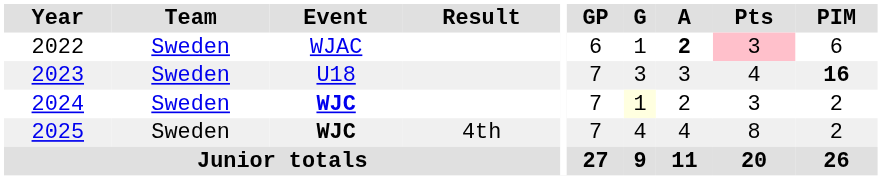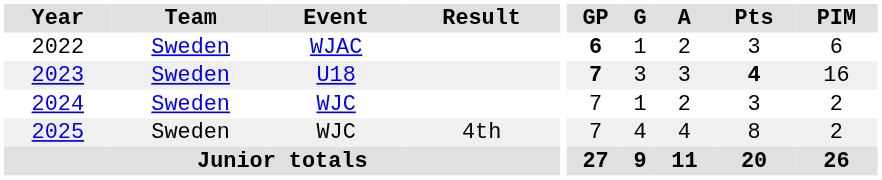(596, 47) normal -> (596, 47) bold
(684, 47) bold -> (684, 47) normal
(754, 47) pink background -> (754, 47) no background
(596, 75) normal -> (596, 75) bold
(754, 75) normal -> (754, 75) bold
(836, 75) bold -> (836, 75) normal
(336, 104) bold -> (336, 104) normal
(640, 104) lightyellow background -> (640, 104) no background
(336, 133) bold -> (336, 133) normal
